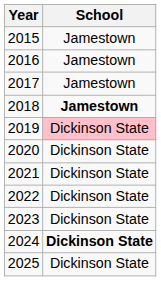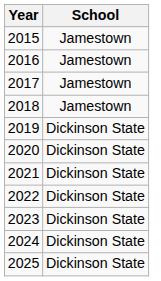(99, 106) bold -> (95, 106) normal
(99, 128) pink background -> (95, 128) no background
(99, 241) bold -> (95, 241) normal
